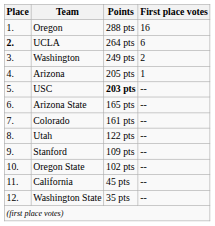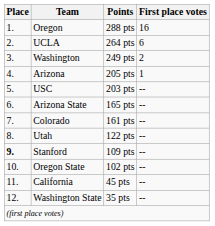(10, 43) bold -> (10, 43) normal
(121, 89) bold -> (120, 89) normal
(10, 151) normal -> (10, 151) bold
